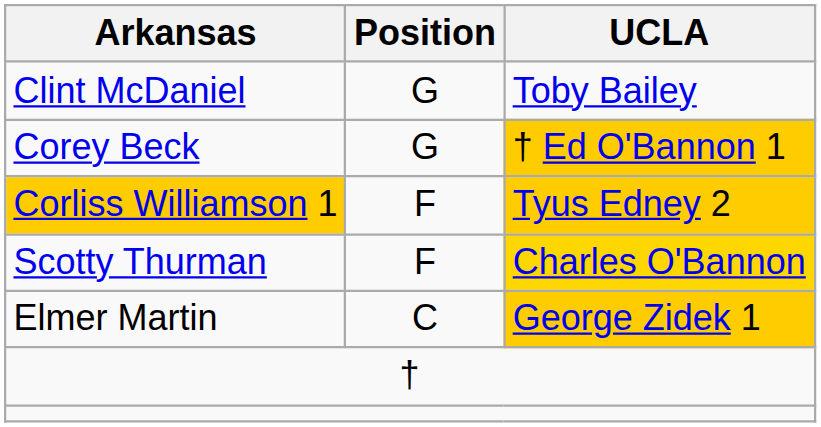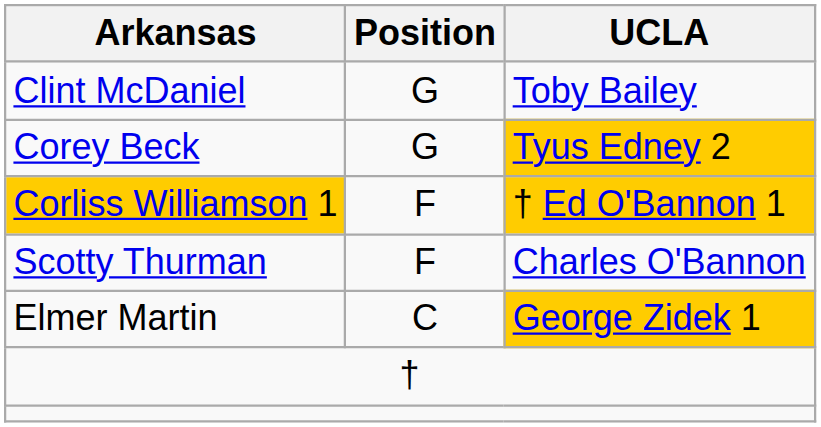(649, 147) † Ed O'Bannon 1 -> (622, 147) Tyus Edney 2
(622, 204) Tyus Edney 2 -> (649, 204) † Ed O'Bannon 1
(659, 261) gold background -> (659, 261) no background
